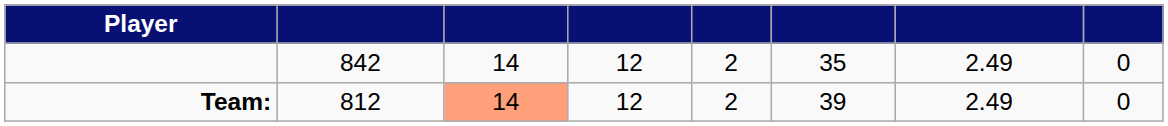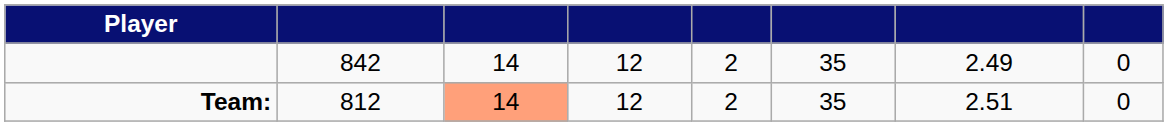(833, 101) 39 -> (833, 101) 35
(989, 101) 2.49 -> (989, 101) 2.51
